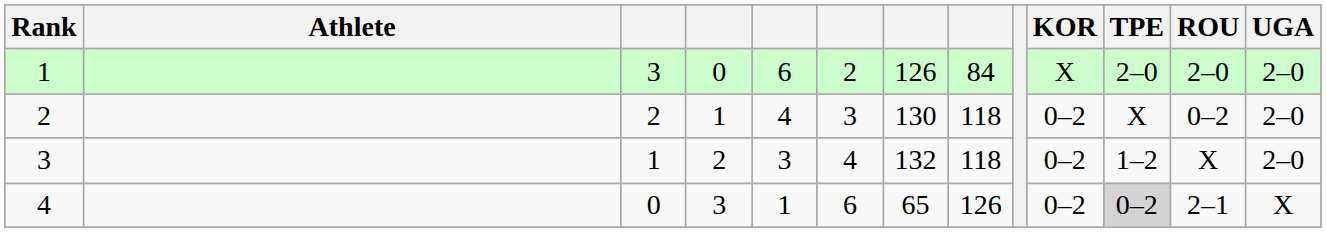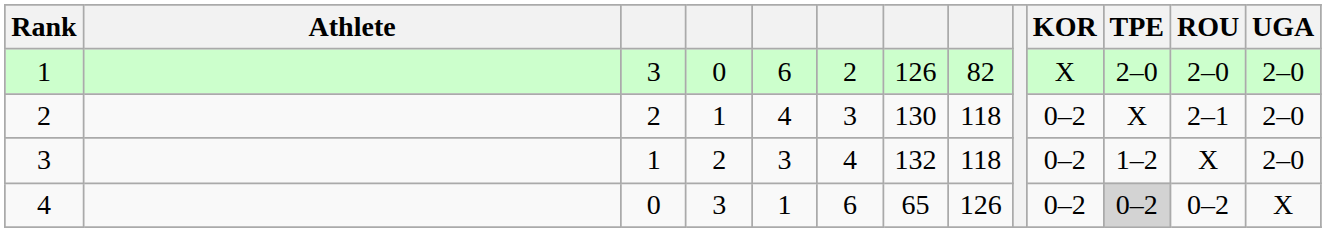(981, 71) 84 -> (981, 71) 82
(1208, 115) 0–2 -> (1208, 115) 2–1
(1208, 204) 2–1 -> (1208, 204) 0–2
